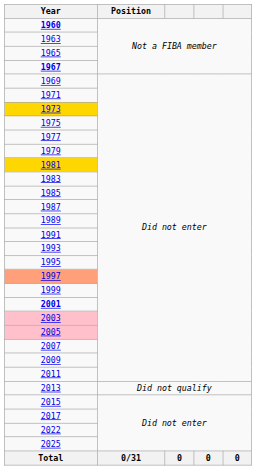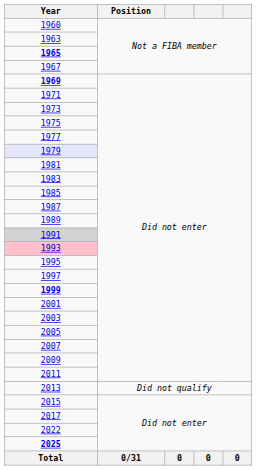(51, 25) bold -> (51, 25) normal
(51, 53) normal -> (51, 53) bold
(51, 67) bold -> (51, 67) normal
(51, 81) normal -> (51, 81) bold
(51, 109) gold background -> (51, 109) no background
(51, 151) no background -> (51, 151) lavender background
(51, 165) gold background -> (51, 165) no background
(51, 234) no background -> (51, 234) lightgrey background
(51, 248) no background -> (51, 248) pink background
(51, 276) lightsalmon background -> (51, 276) no background
(51, 290) normal -> (51, 290) bold
(51, 304) bold -> (51, 304) normal
(51, 318) pink background -> (51, 318) no background
(51, 332) pink background -> (51, 332) no background
(51, 444) normal -> (51, 444) bold
